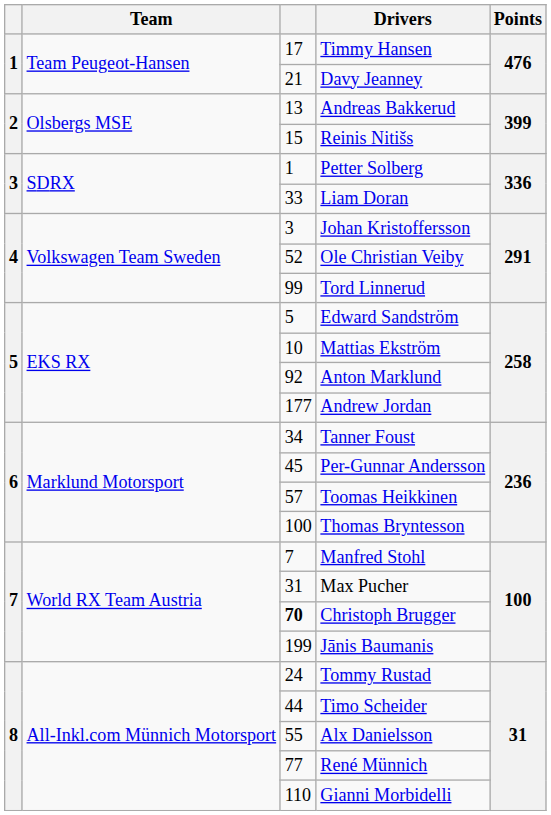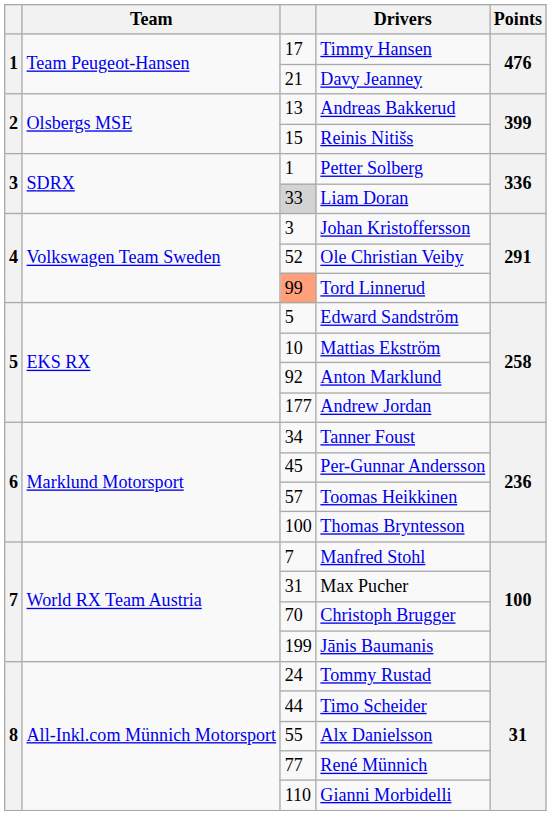(294, 198) no background -> (294, 198) lightgrey background
(294, 287) no background -> (294, 287) lightsalmon background
(294, 615) bold -> (294, 615) normal
